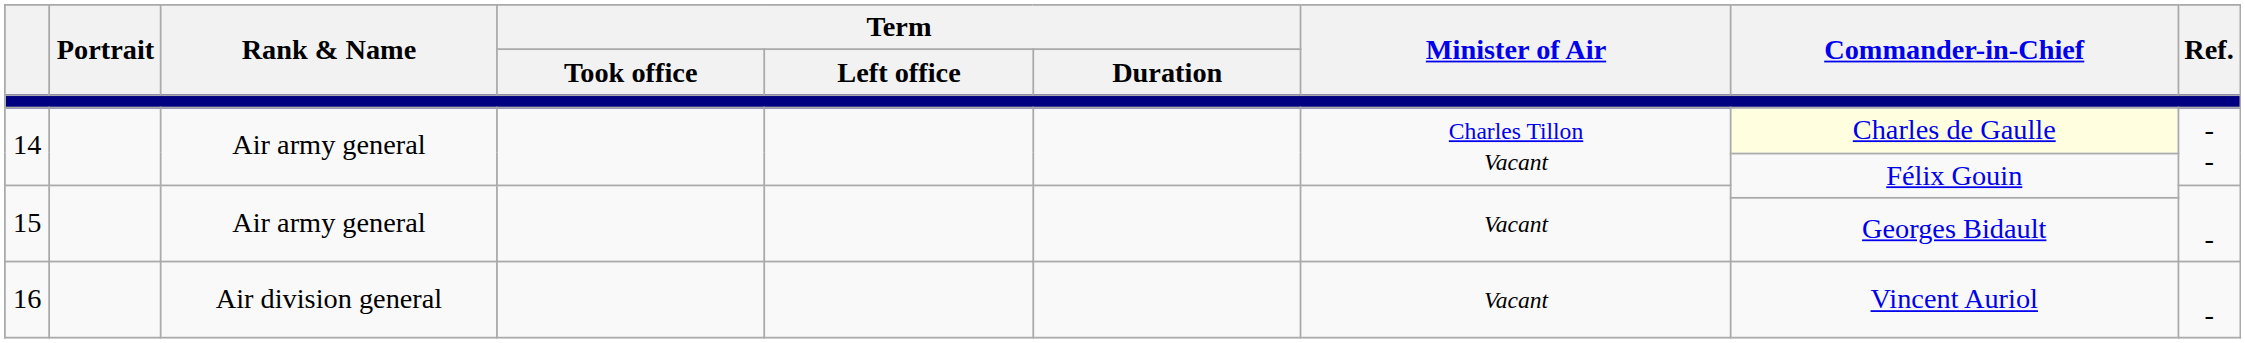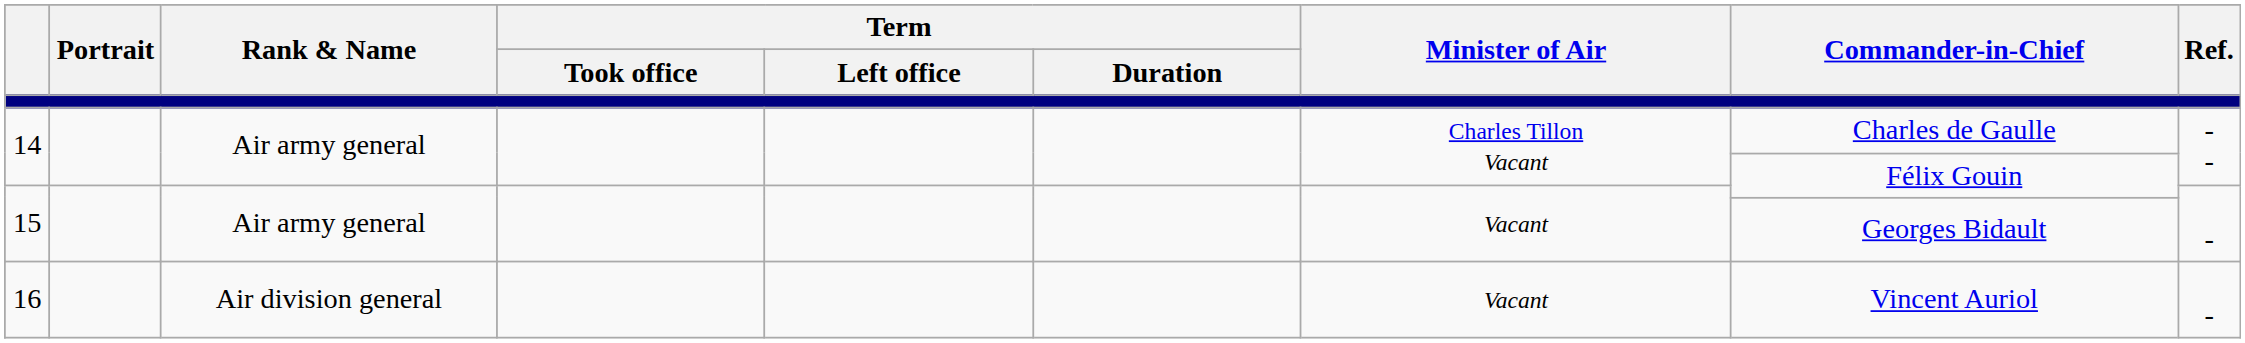(1954, 129) lightyellow background -> (1954, 129) no background
